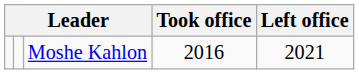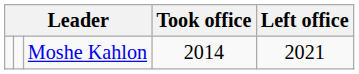(204, 52) 2016 -> (204, 52) 2014
